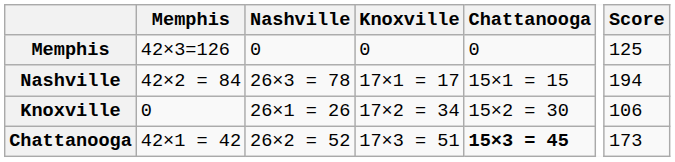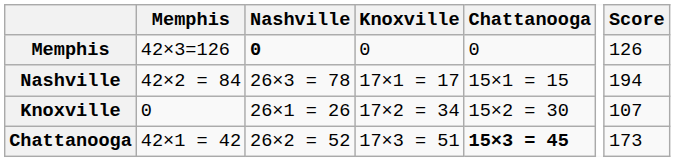(256, 50) normal -> (256, 50) bold
(626, 50) 125 -> (626, 50) 126
(626, 111) 106 -> (626, 111) 107
